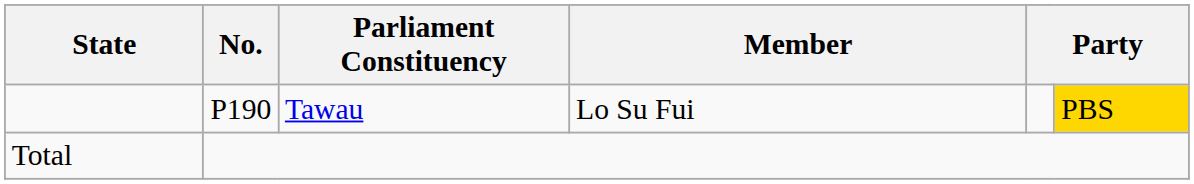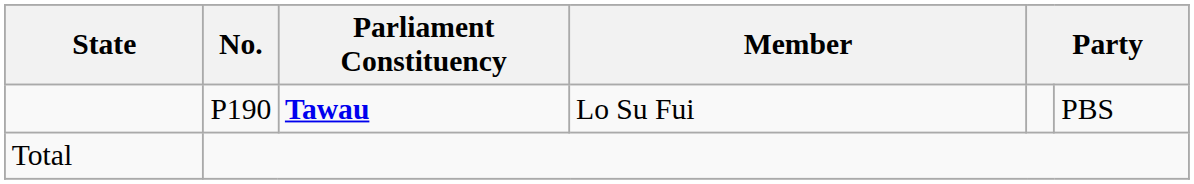(324, 108) normal -> (327, 108) bold
(1088, 108) gold background -> (1088, 108) no background
